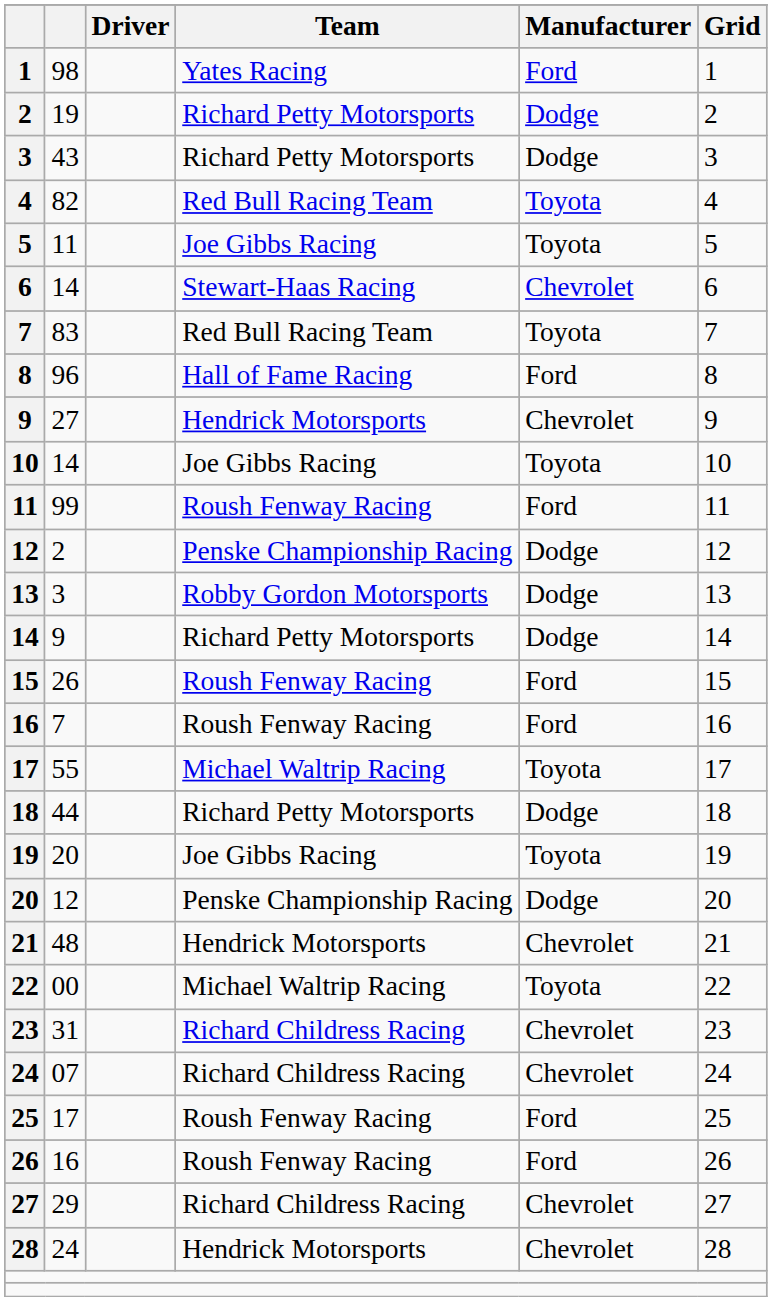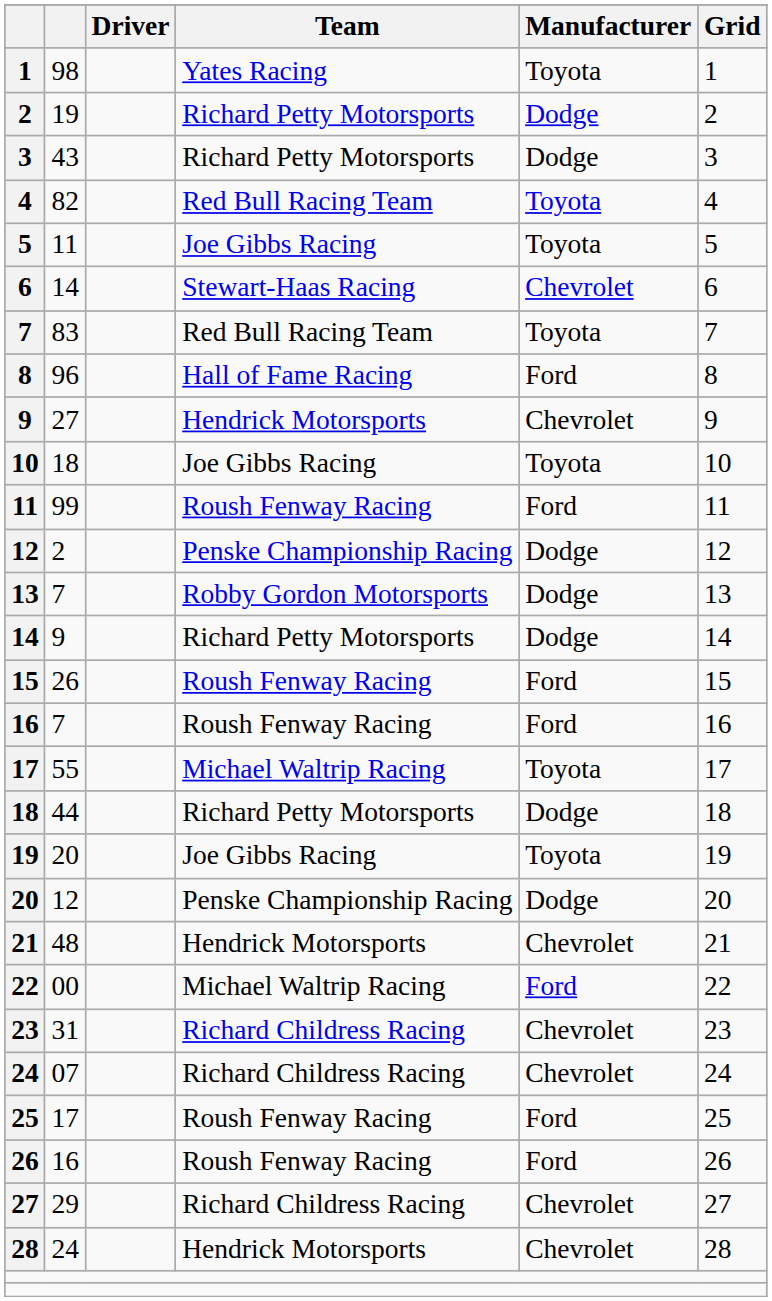(551, 69) Ford -> (563, 69) Toyota
(65, 462) 14 -> (65, 462) 18
(58, 593) 3 -> (58, 593) 7
(563, 986) Toyota -> (551, 986) Ford
